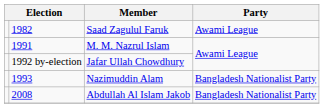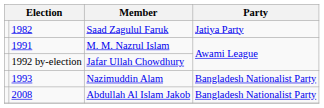(226, 29) Awami League -> (219, 29) Jatiya Party
